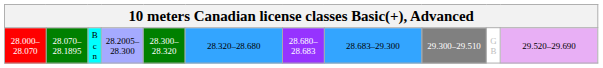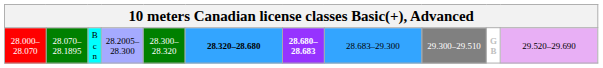(234, 46) normal -> (234, 46) bold
(303, 46) normal -> (303, 46) bold
(493, 46) normal -> (493, 46) bold
